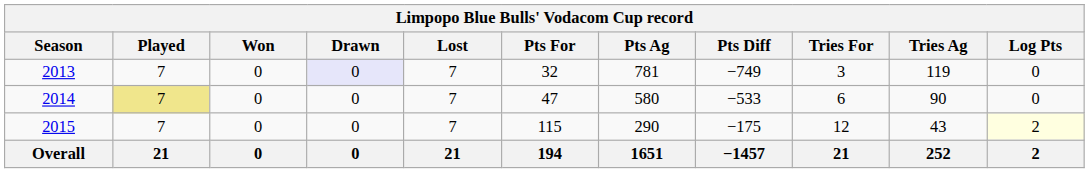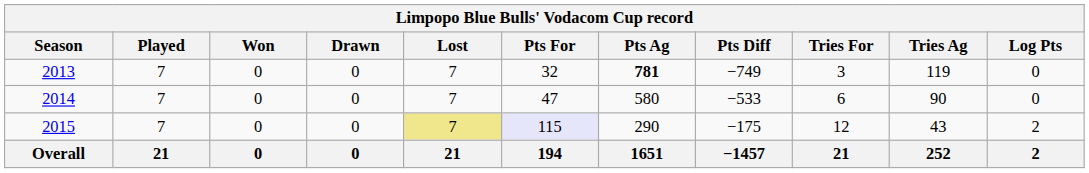(355, 72) lavender background -> (355, 72) no background
(647, 72) normal -> (647, 72) bold
(161, 99) khaki background -> (161, 99) no background
(453, 126) no background -> (453, 126) khaki background
(550, 126) no background -> (550, 126) lavender background
(1035, 126) lightyellow background -> (1035, 126) no background
